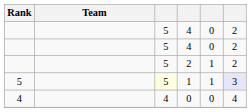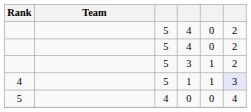(189, 64) 2 -> (189, 64) 3
(19, 81) 5 -> (19, 81) 4
(166, 81) lightyellow background -> (166, 81) no background
(19, 98) 4 -> (19, 98) 5
